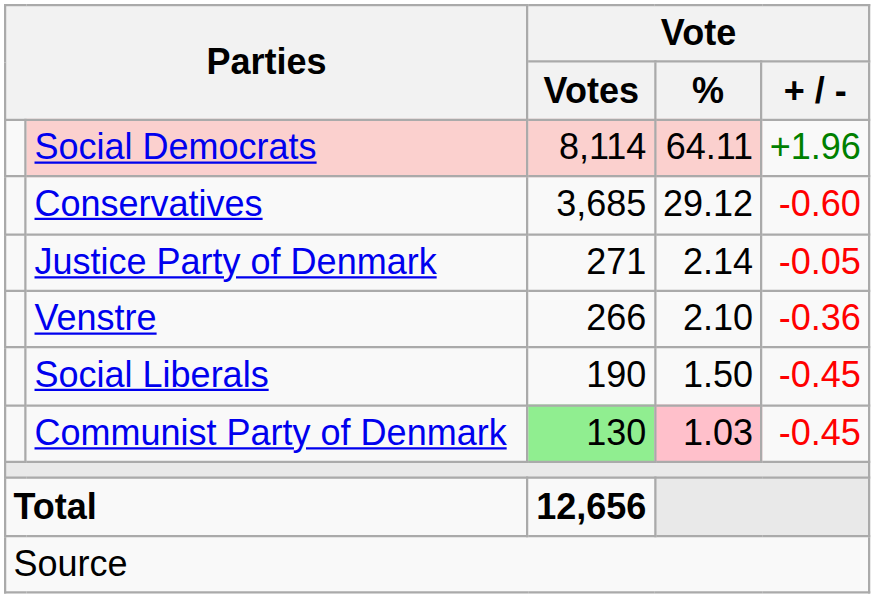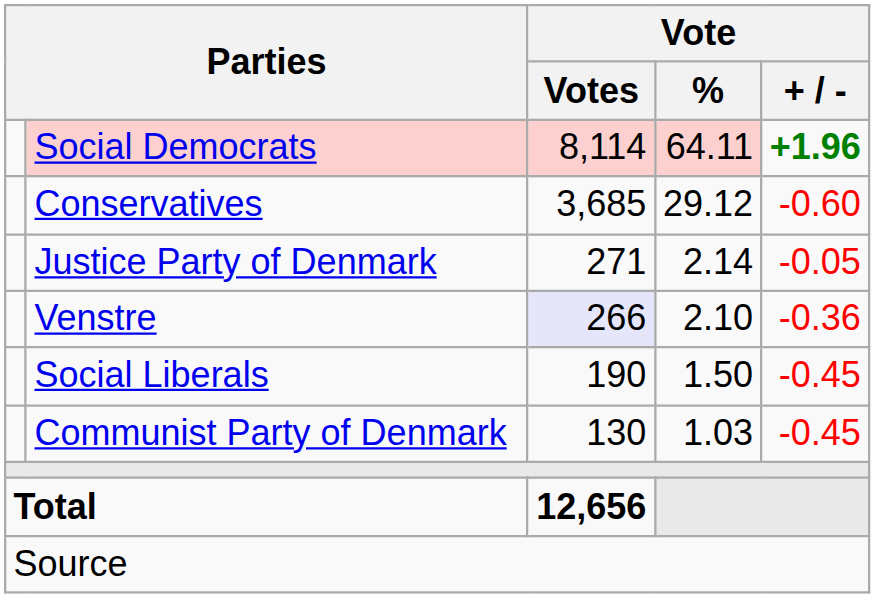(815, 147) normal -> (815, 147) bold
(616, 318) no background -> (616, 318) lavender background
(616, 432) lightgreen background -> (616, 432) no background
(718, 432) pink background -> (718, 432) no background
